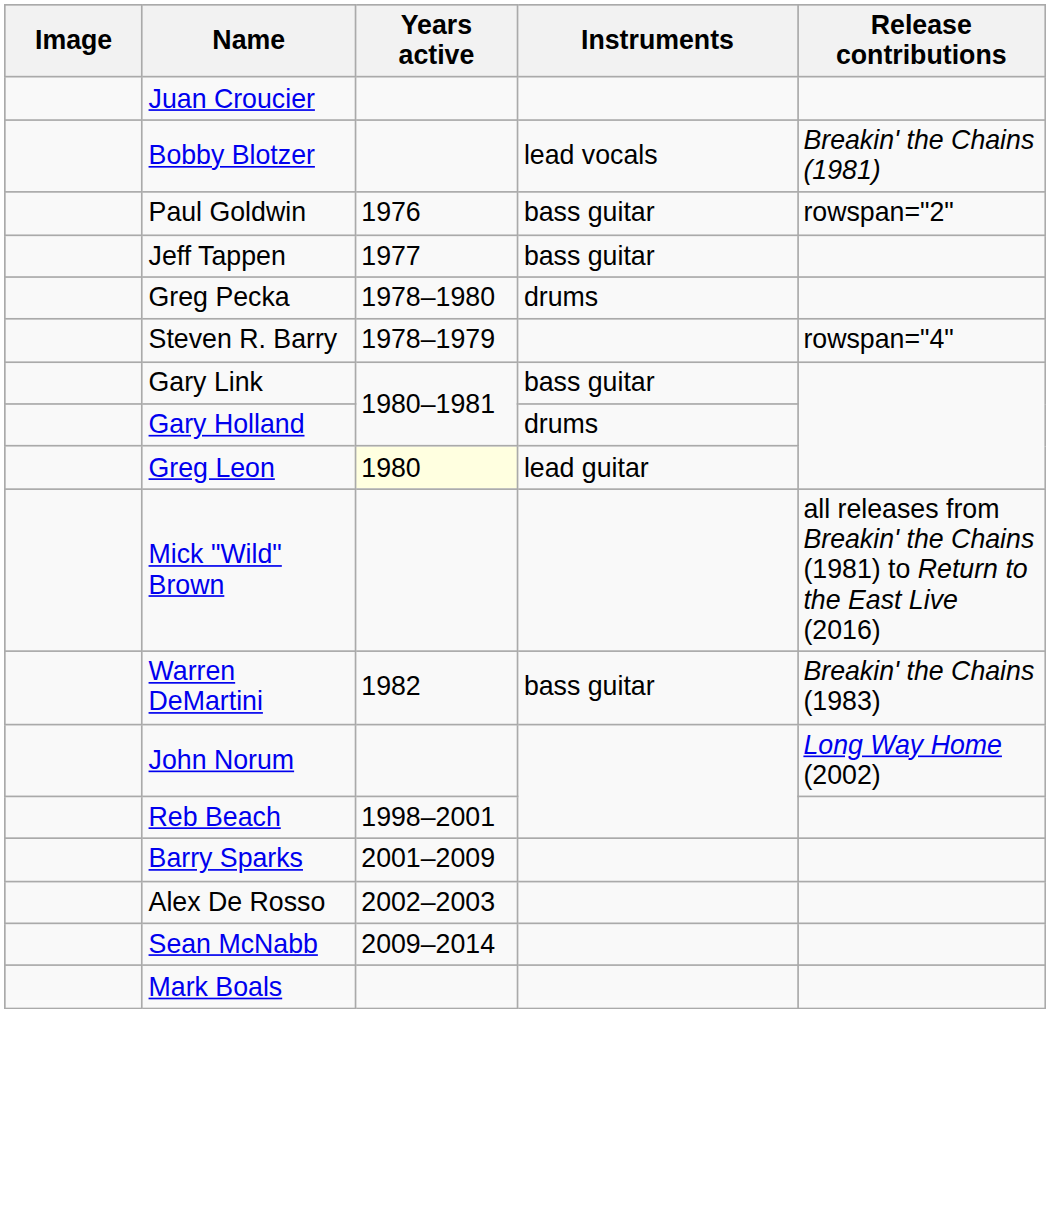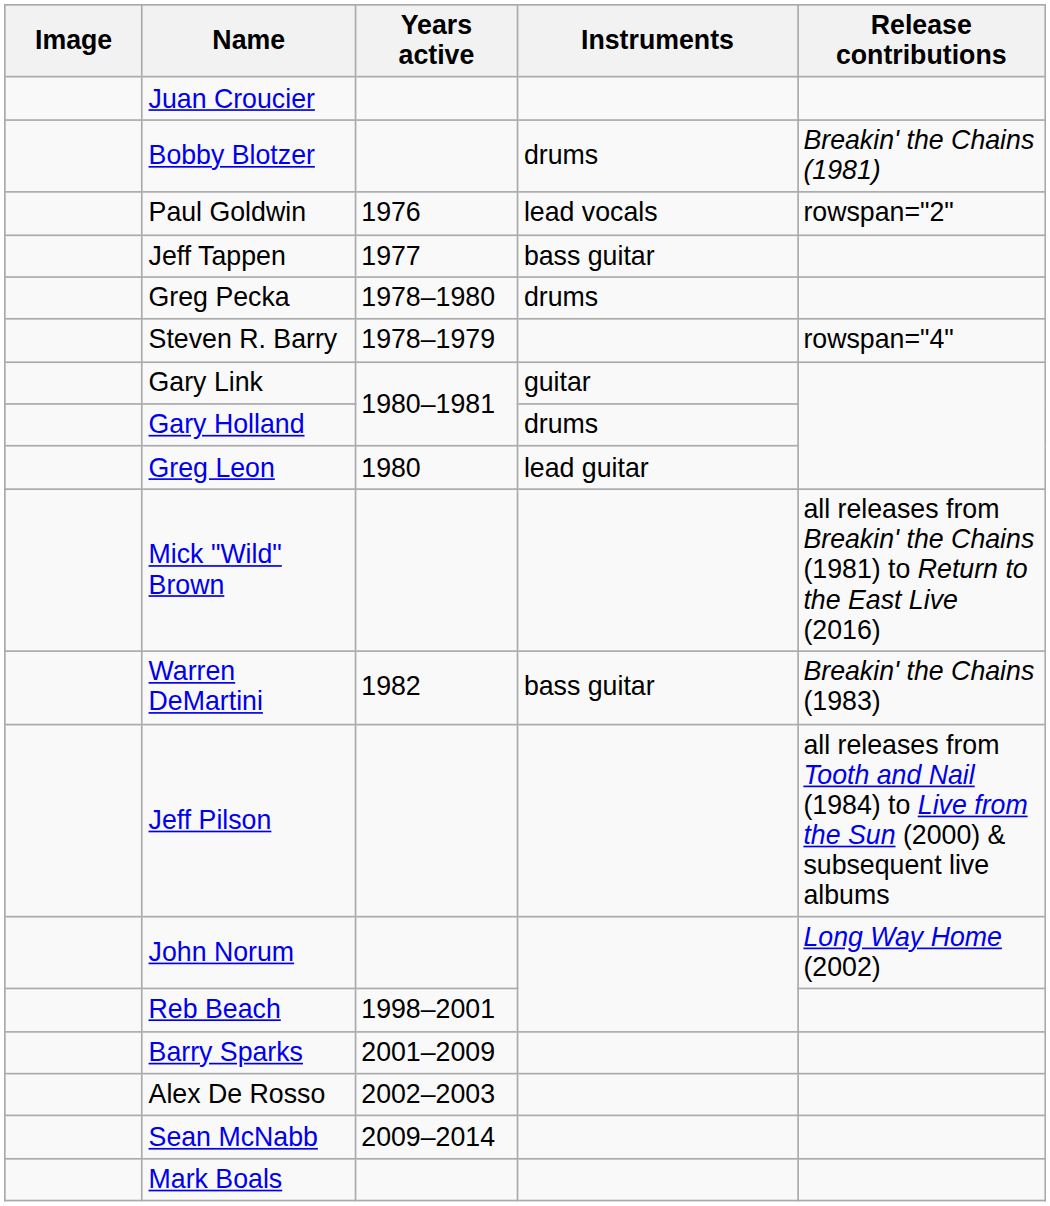(591, 155) lead vocals -> (561, 155) drums
(589, 212) bass guitar -> (591, 212) lead vocals
(589, 382) bass guitar -> (557, 382) guitar
(391, 467) lightyellow background -> (391, 467) no background
+ row: (210, 819)
